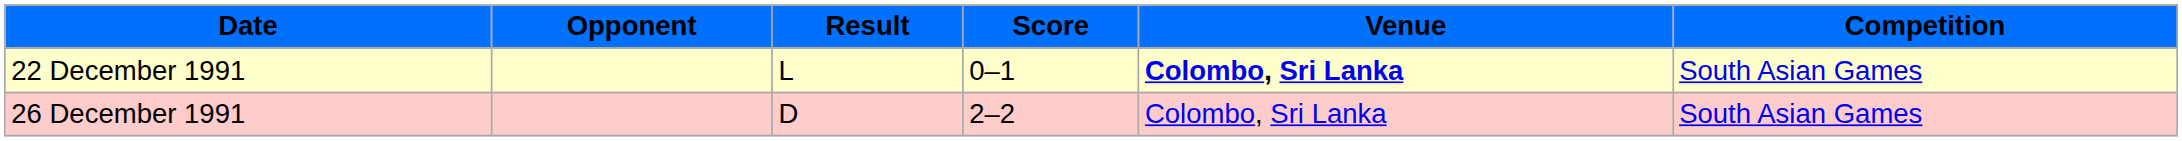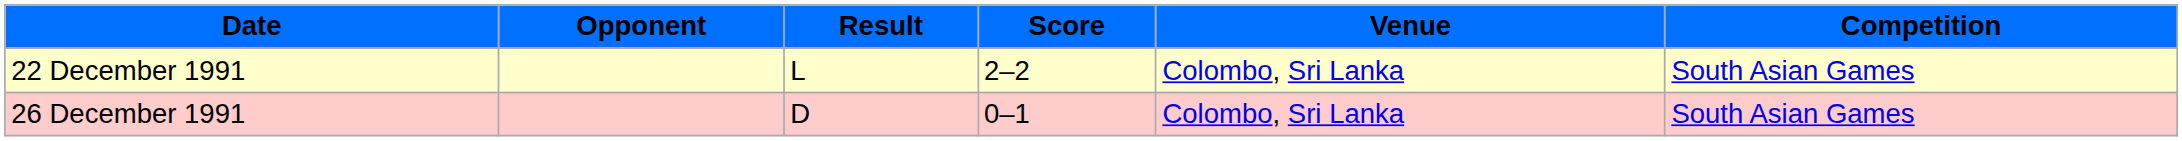(992, 69) 0–1 -> (1007, 69) 2–2
(1274, 69) bold -> (1283, 69) normal
(992, 113) 2–2 -> (1007, 113) 0–1
